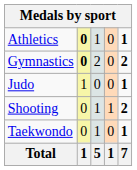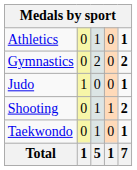(84, 39) bold -> (84, 39) normal
(84, 62) bold -> (84, 62) normal
